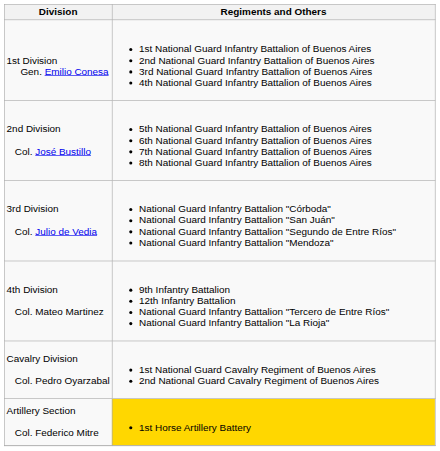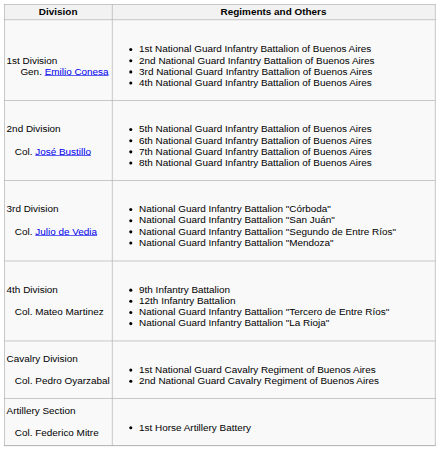(274, 428) gold background -> (274, 428) no background
